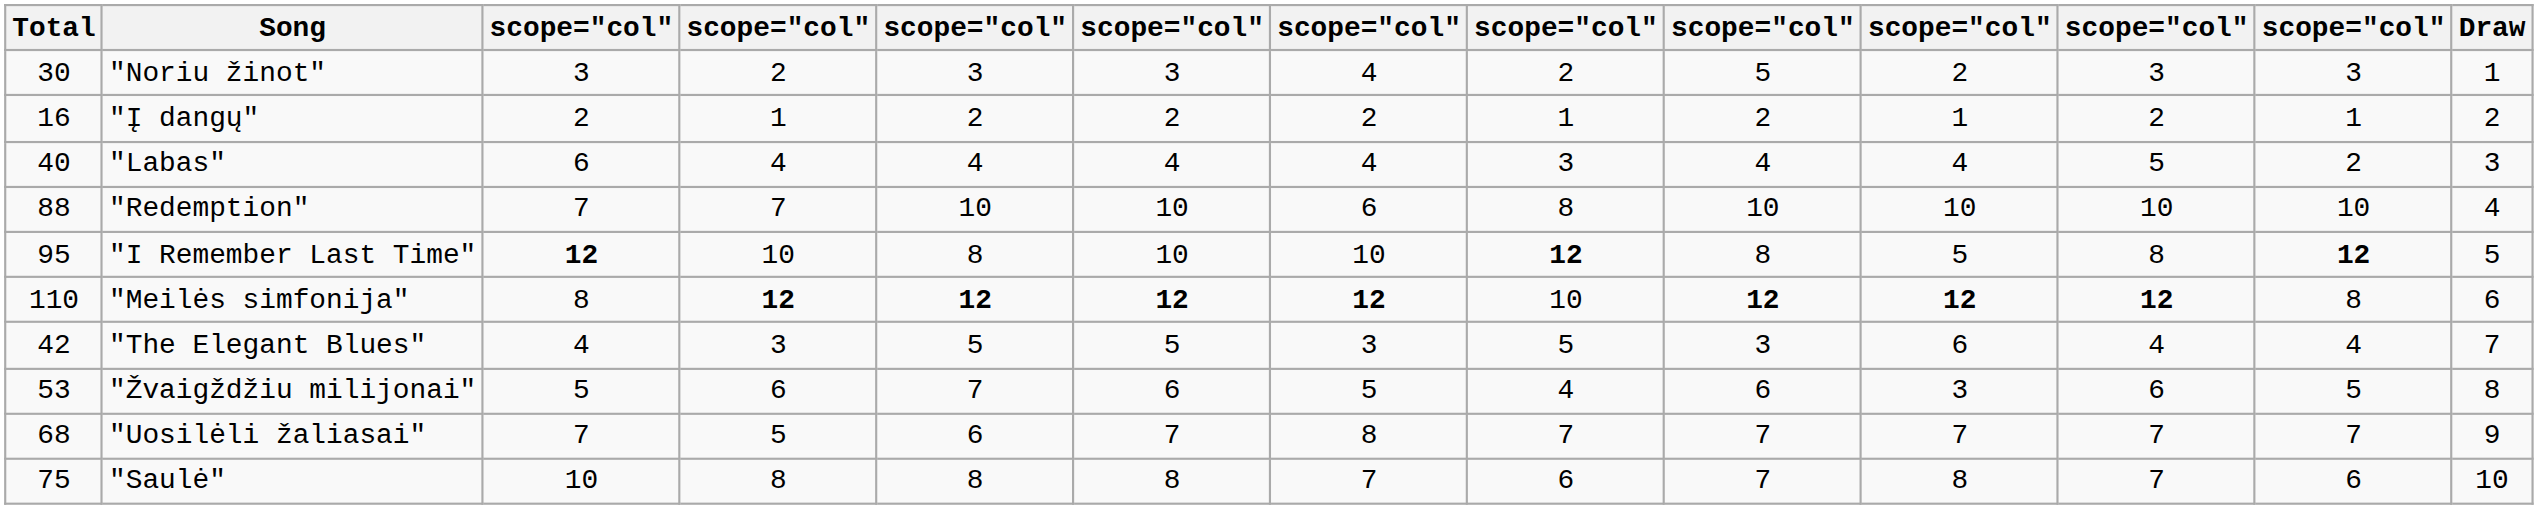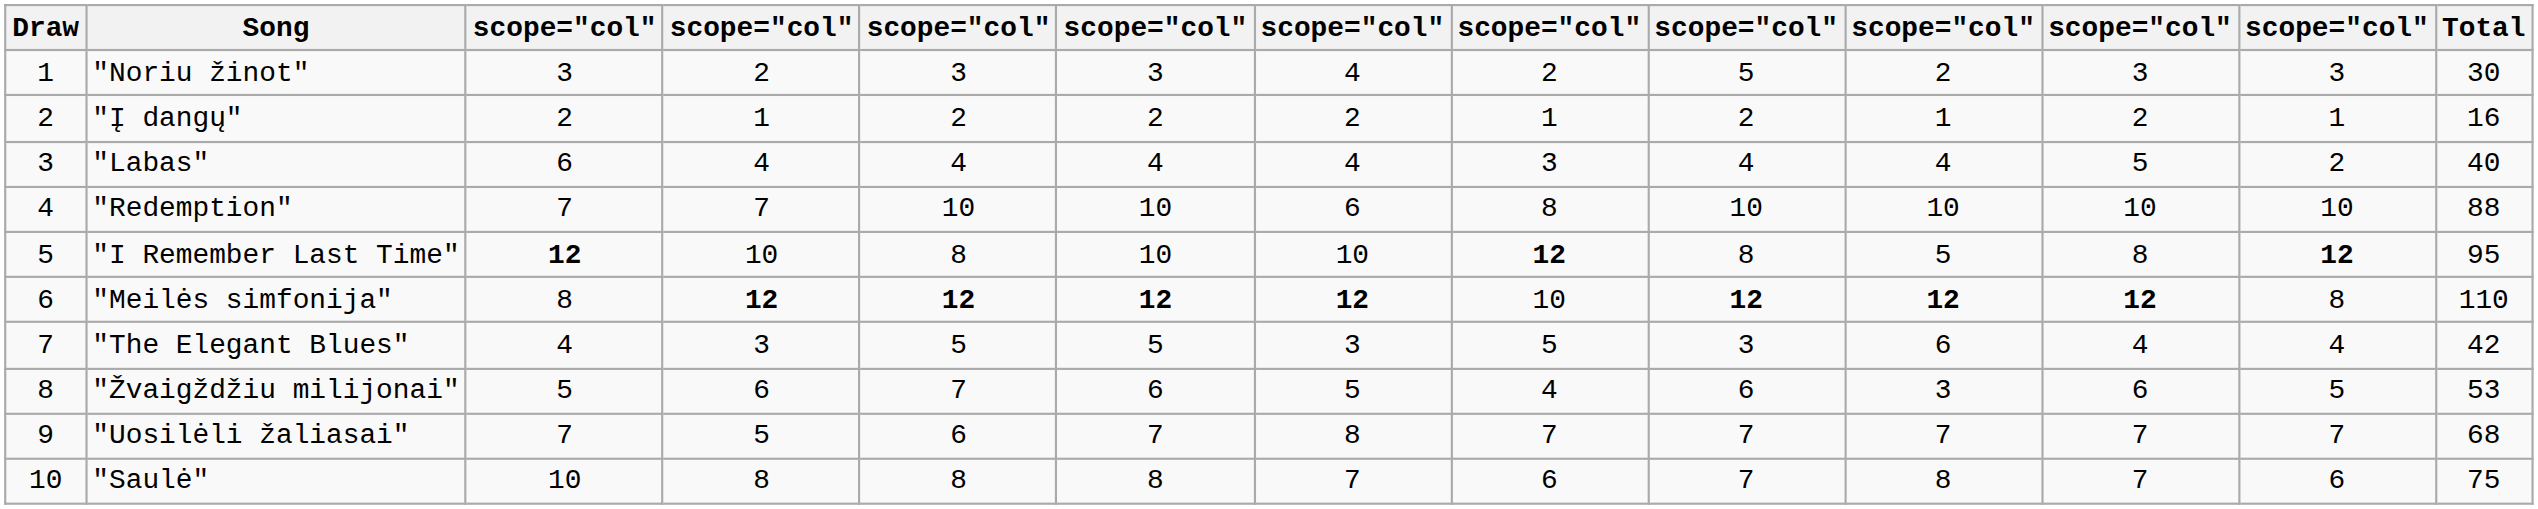columns swapped: (2492, 28) <-> (54, 28)
